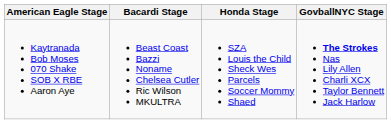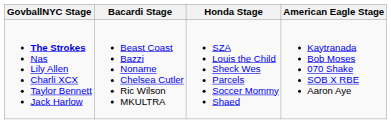columns swapped: (341, 12) <-> (57, 12)
